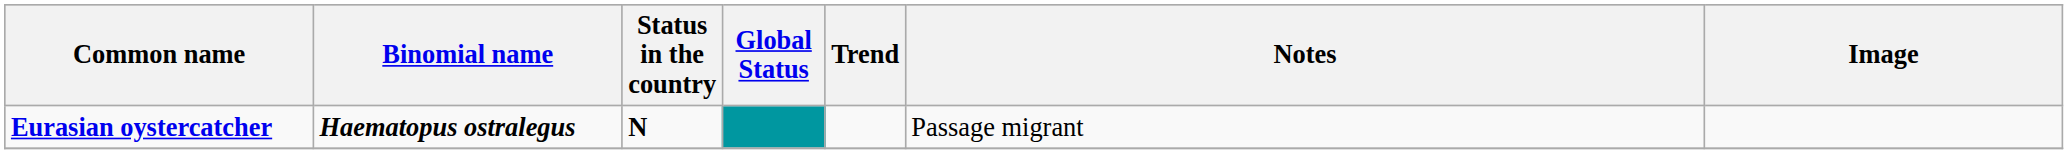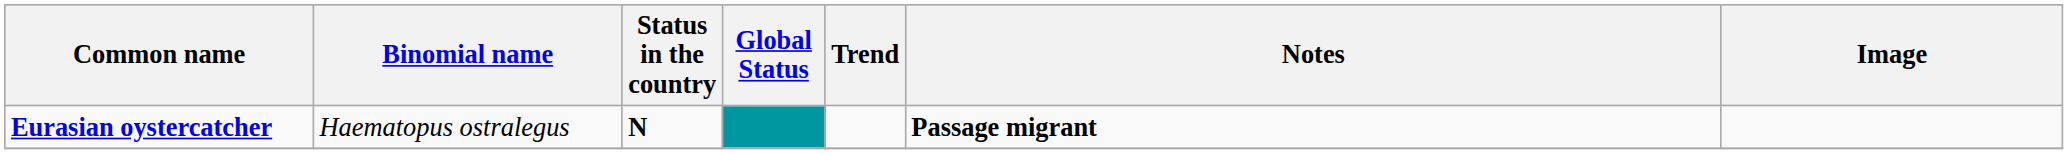(448, 126) bold -> (445, 126) normal
(997, 126) normal -> (1004, 126) bold
